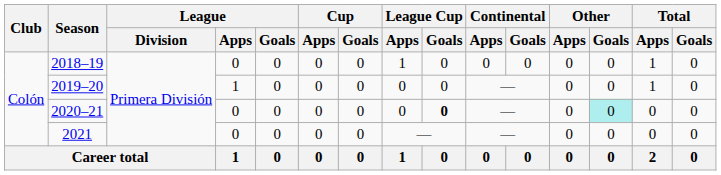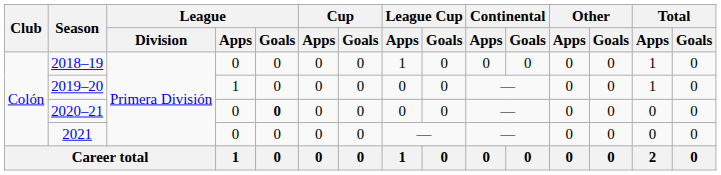(277, 110) normal -> (277, 110) bold
(444, 110) bold -> (444, 110) normal
(611, 110) paleturquoise background -> (611, 110) no background
